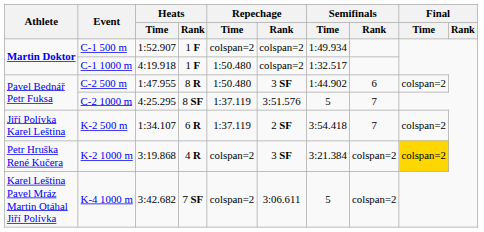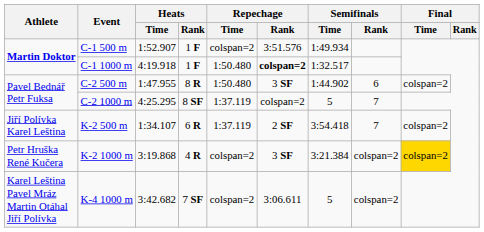(282, 48) colspan=2 -> (282, 48) 3:51.576
(282, 66) normal -> (282, 66) bold
(282, 101) 3:51.576 -> (282, 101) colspan=2
